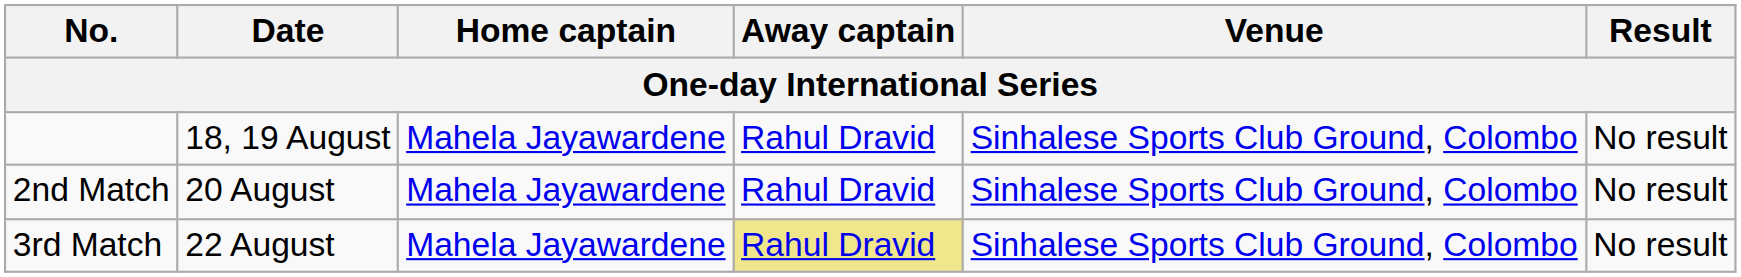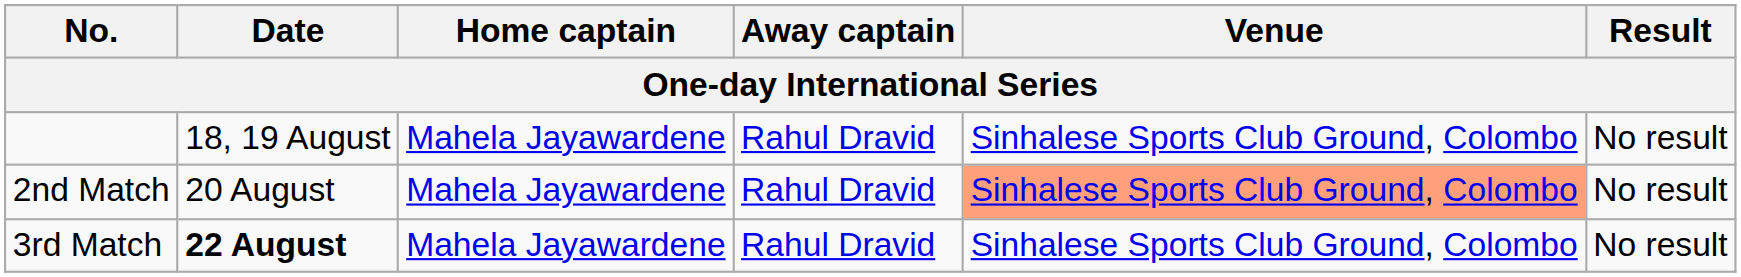(1274, 191) no background -> (1274, 191) lightsalmon background
(260, 244) normal -> (266, 244) bold
(838, 244) khaki background -> (838, 244) no background
